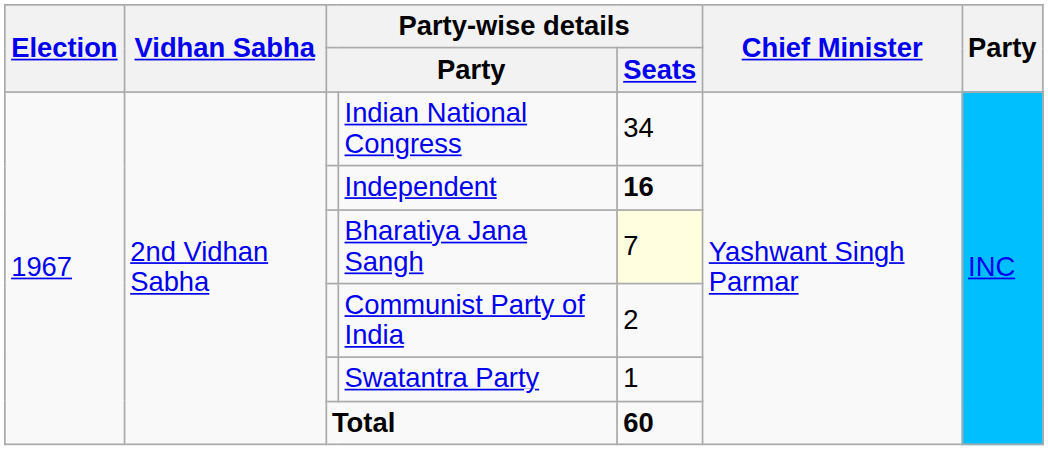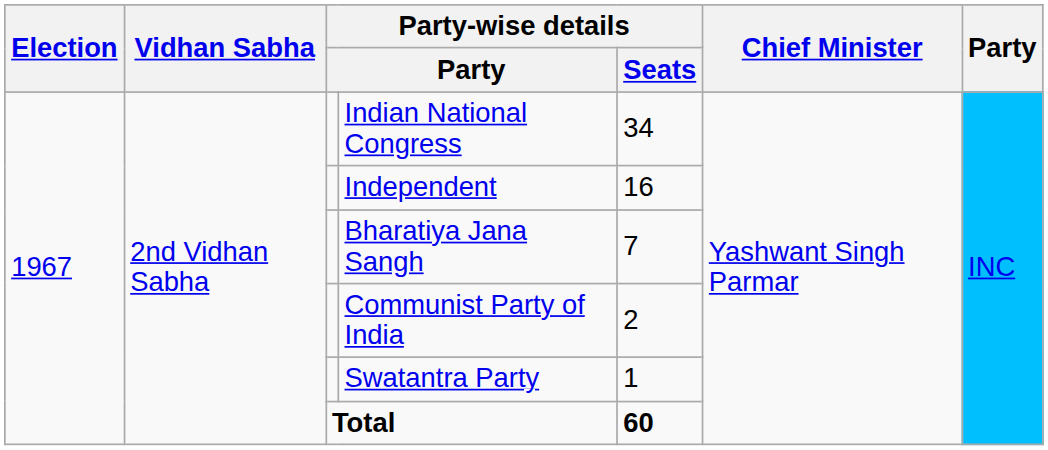(638, 187) bold -> (638, 187) normal
(631, 245) lightyellow background -> (631, 245) no background
